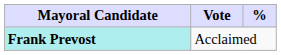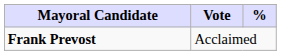(52, 38) paleturquoise background -> (52, 38) no background
